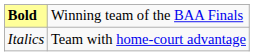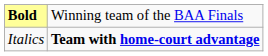(148, 39) normal -> (155, 39) bold
